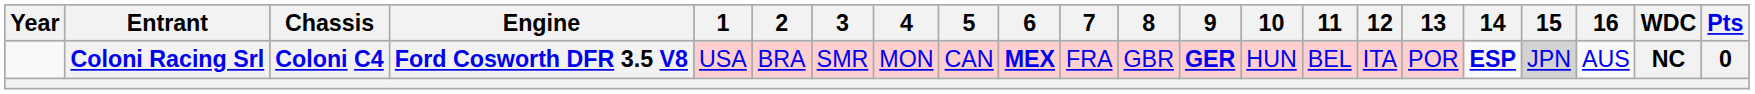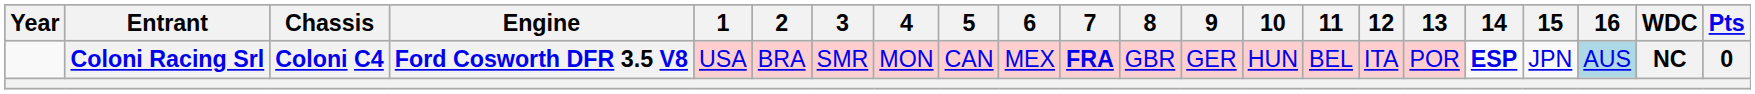(1030, 59) bold -> (1030, 59) normal
(1089, 59) normal -> (1090, 59) bold
(1210, 59) bold -> (1211, 59) normal
(1549, 59) lightgrey background -> (1550, 59) no background
(1606, 59) no background -> (1607, 59) lightblue background
